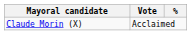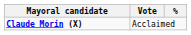(44, 24) normal -> (44, 24) bold
